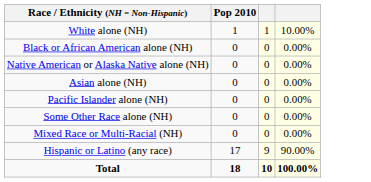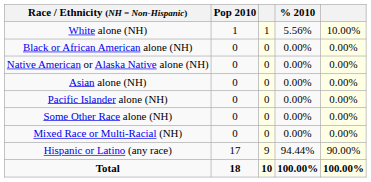+ column: (298, 13)
